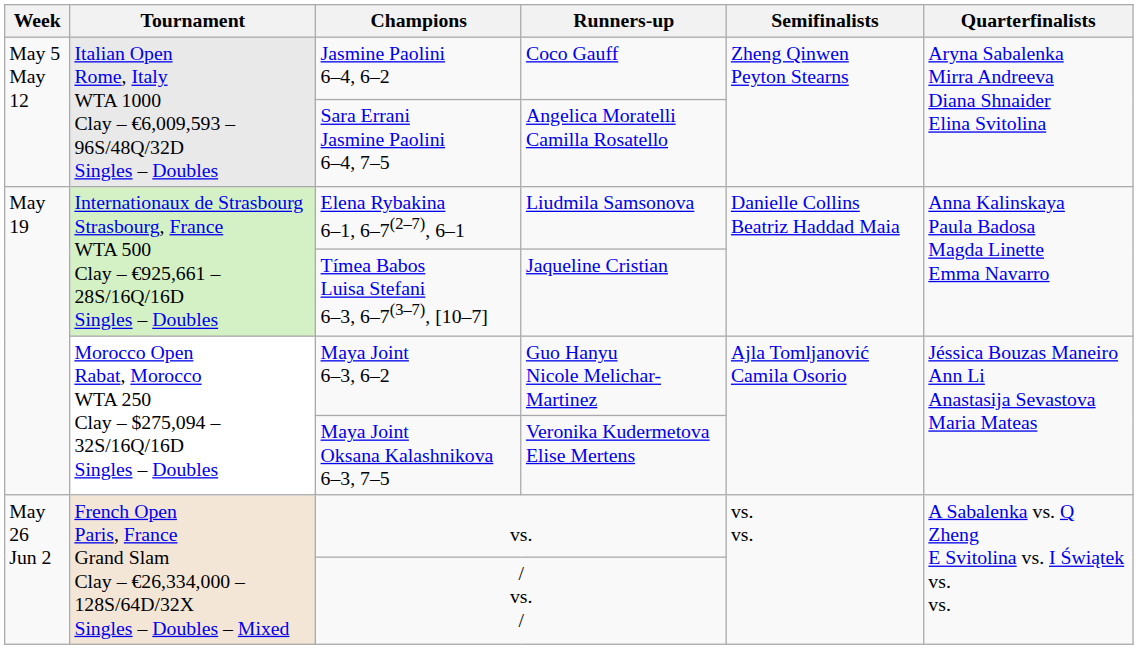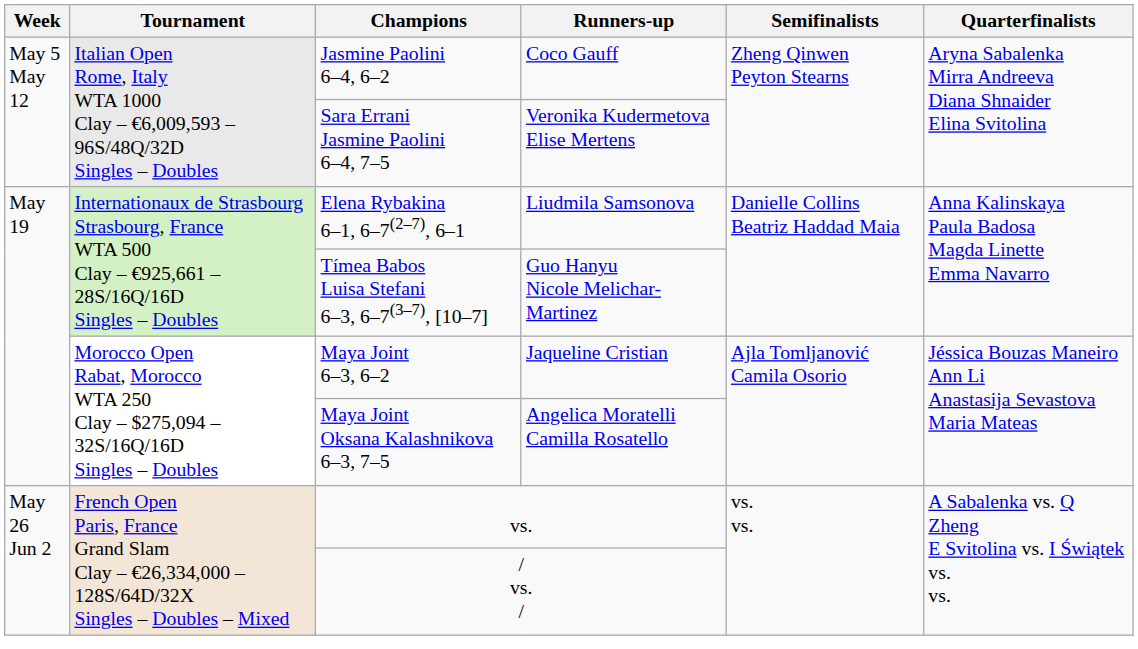(601, 127) Angelica Moratelli Camilla Rosatello -> (618, 127) Veronika Kudermetova Elise Mertens
(597, 265) Jaqueline Cristian -> (593, 289) Guo Hanyu Nicole Melichar-Martinez
(593, 376) Guo Hanyu Nicole Melichar-Martinez -> (597, 352) Jaqueline Cristian
(618, 443) Veronika Kudermetova Elise Mertens -> (601, 426) Angelica Moratelli Camilla Rosatello
